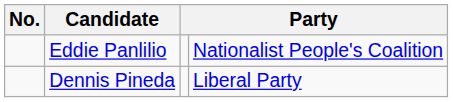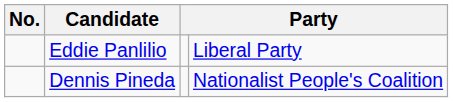(318, 50) Nationalist People's Coalition -> (247, 50) Liberal Party
(247, 81) Liberal Party -> (318, 81) Nationalist People's Coalition
